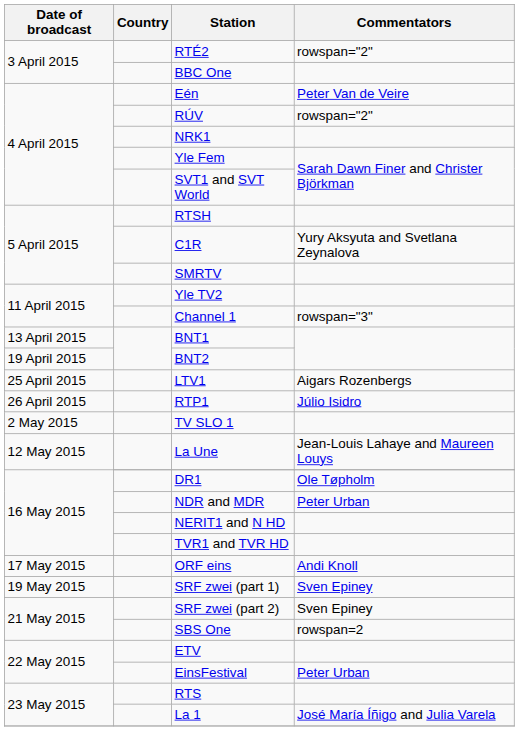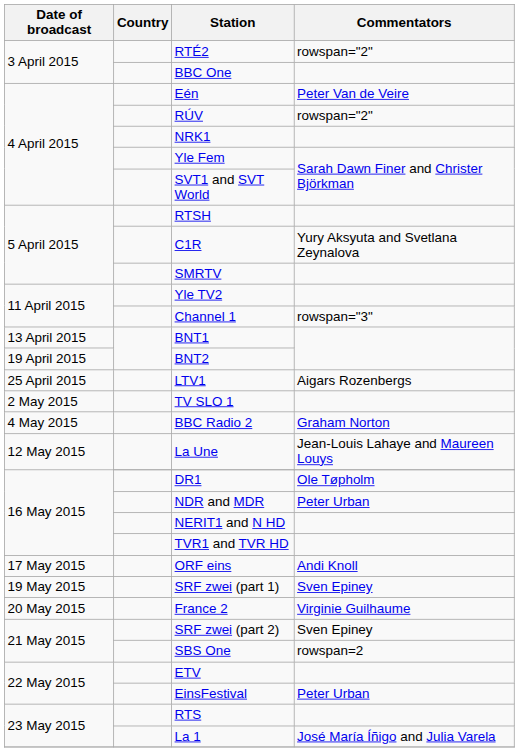- row: (47, 401)
+ row: (43, 422)
+ row: (46, 608)
